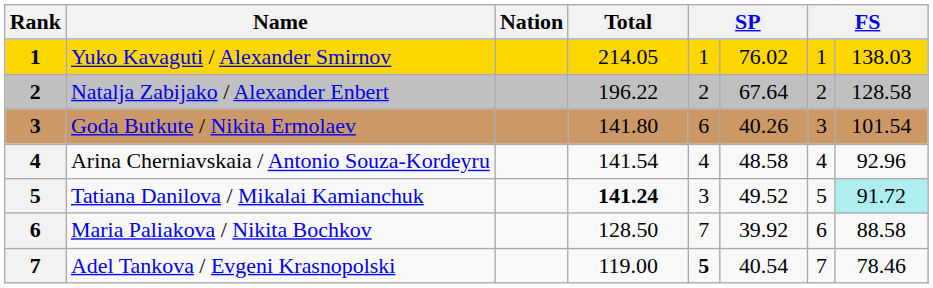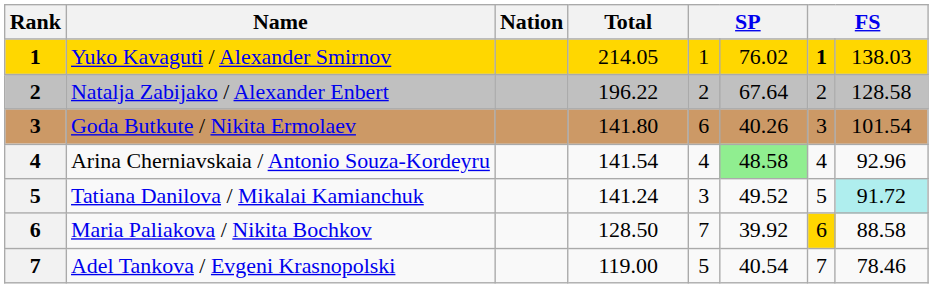(822, 56) normal -> (822, 56) bold
(764, 160) no background -> (764, 160) lightgreen background
(628, 195) bold -> (628, 195) normal
(822, 230) no background -> (822, 230) gold background
(704, 265) bold -> (704, 265) normal
